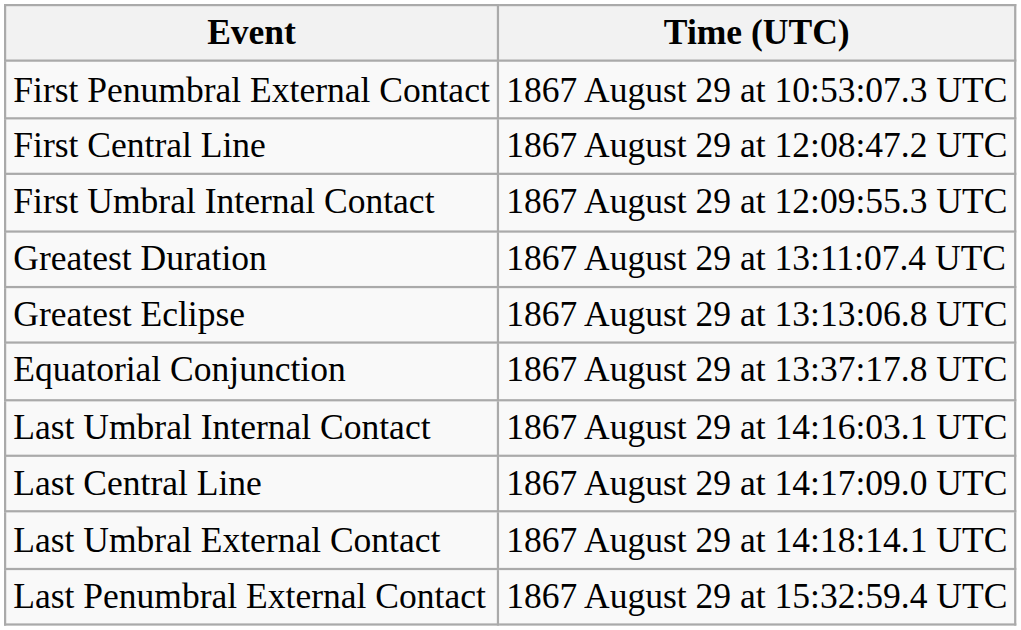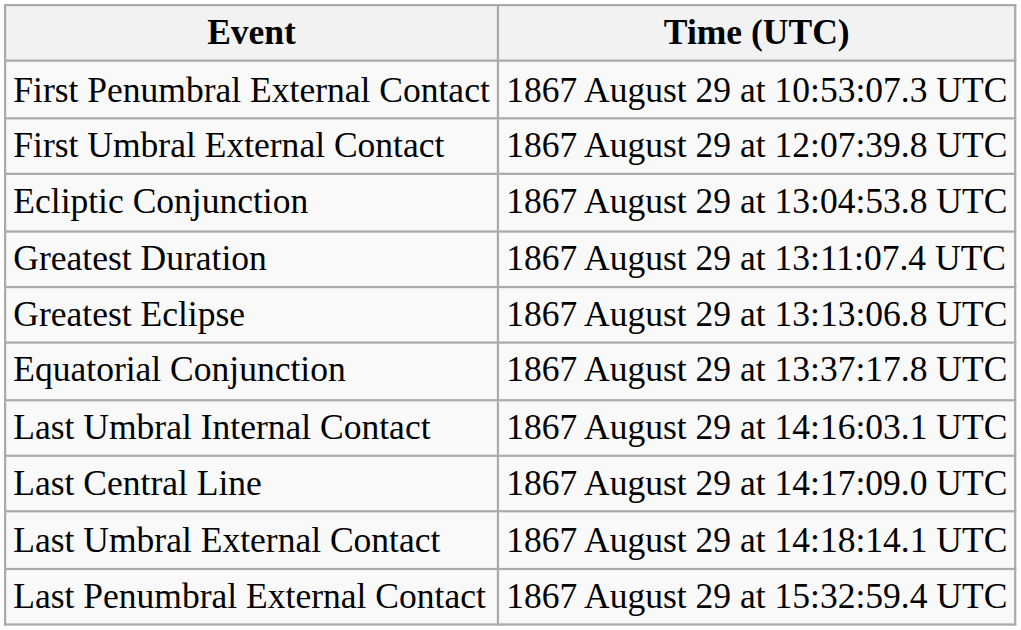+ row: (229, 145)
- row: (140, 145)
- row: (224, 201)
+ row: (161, 201)
